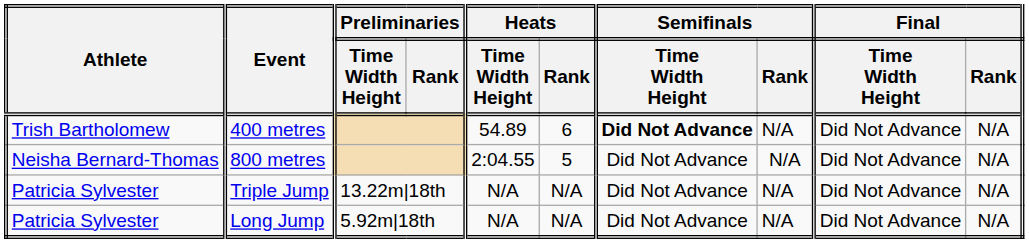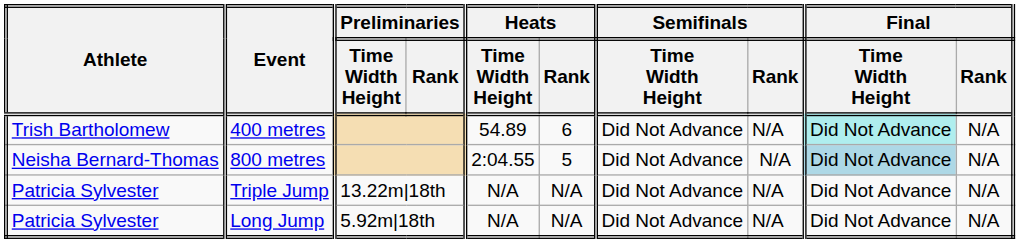(677, 130) bold -> (672, 130) normal
(890, 130) no background -> (881, 130) paleturquoise background
(890, 160) no background -> (881, 160) lightblue background
